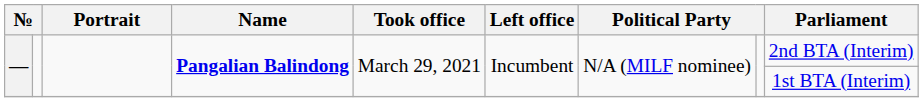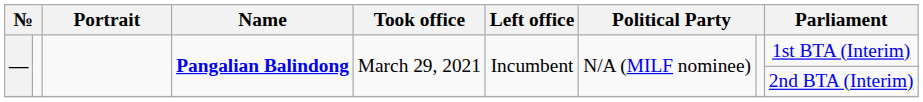(841, 50) 2nd BTA (Interim) -> (841, 50) 1st BTA (Interim)
(841, 81) 1st BTA (Interim) -> (841, 81) 2nd BTA (Interim)
